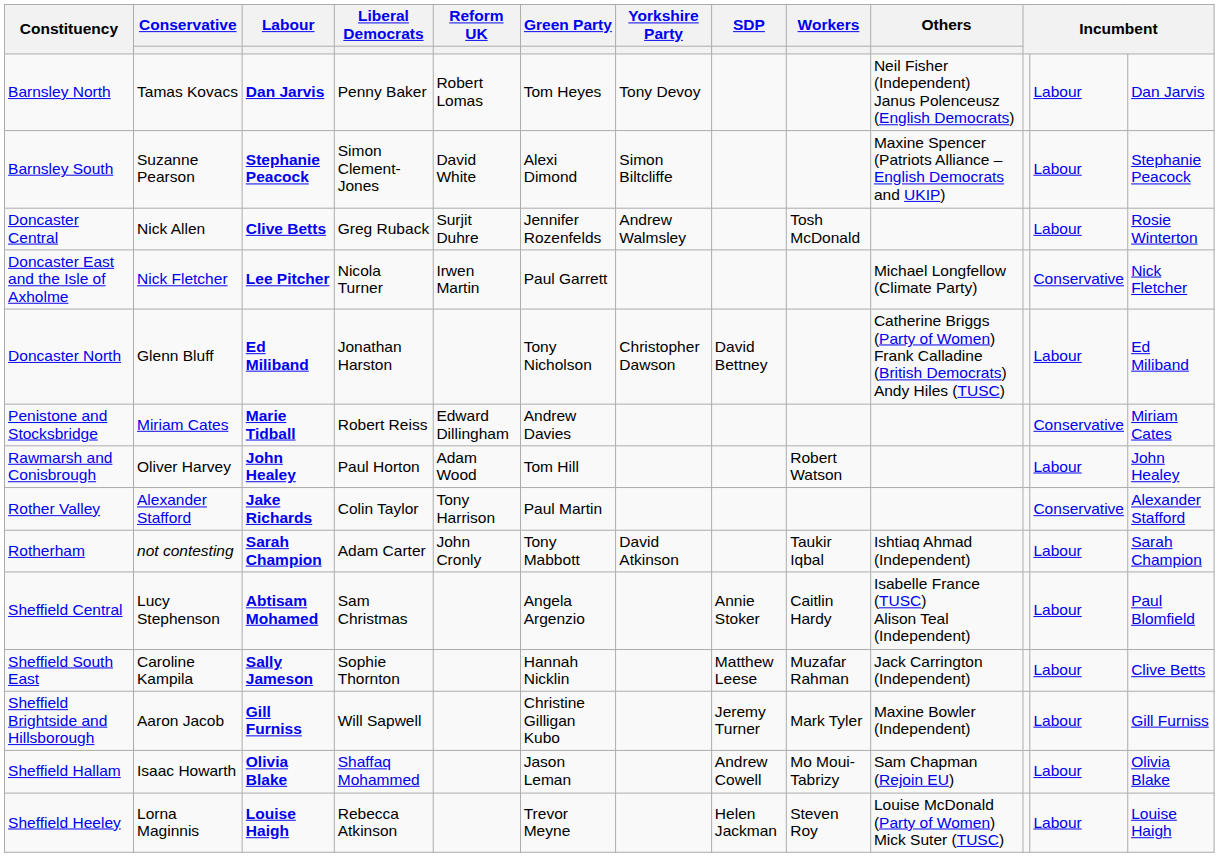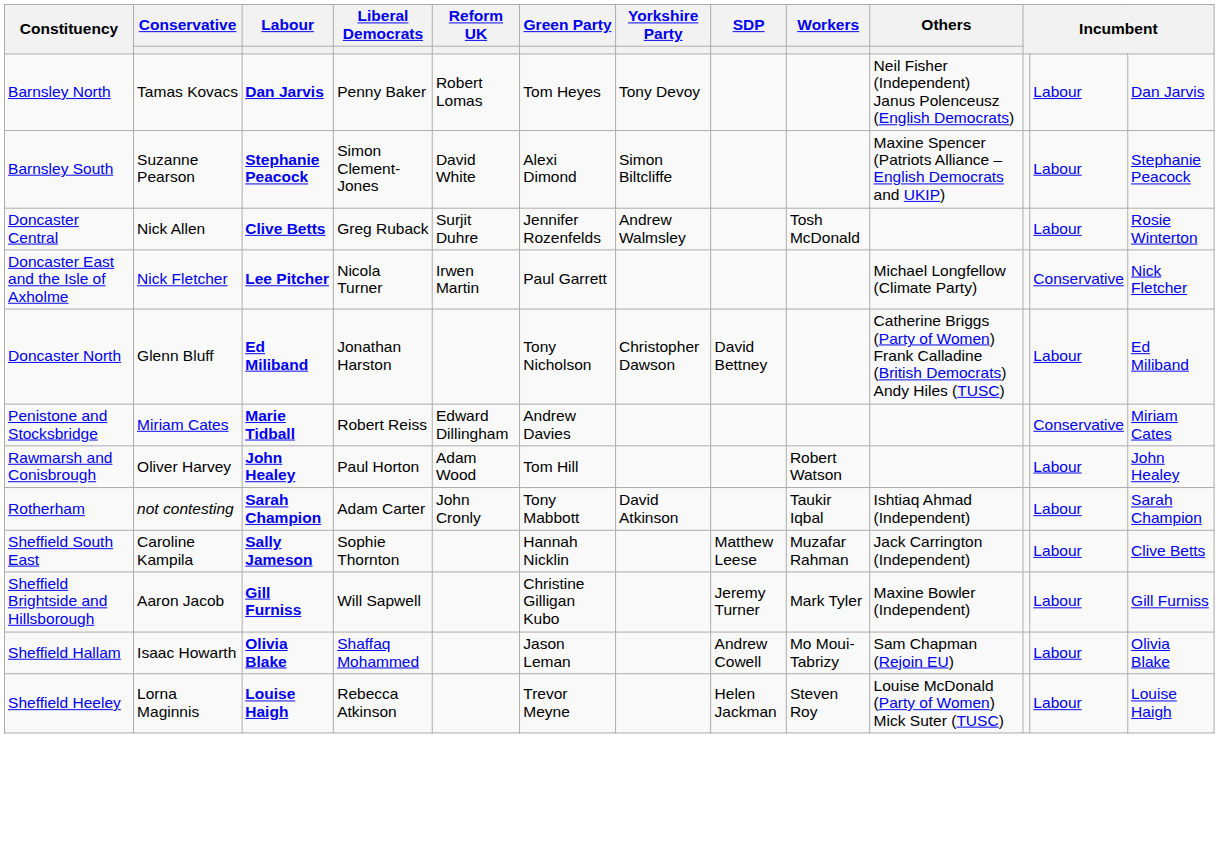- row: (54, 508)
- row: (65, 610)
